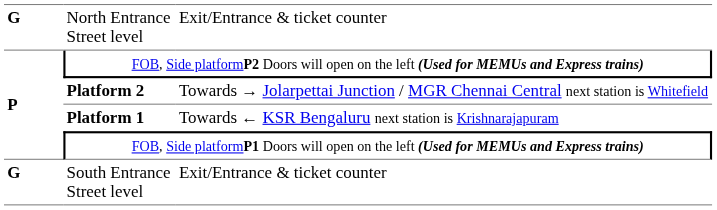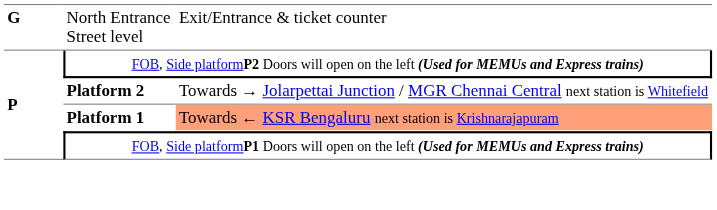(369, 117) no background -> (369, 117) lightsalmon background
- row: (119, 182)
